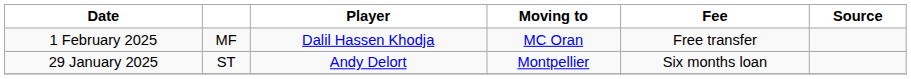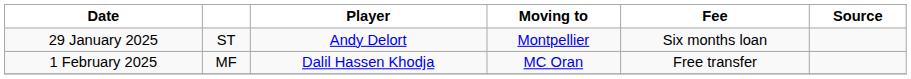rows swapped: (103, 63) <-> (103, 40)
